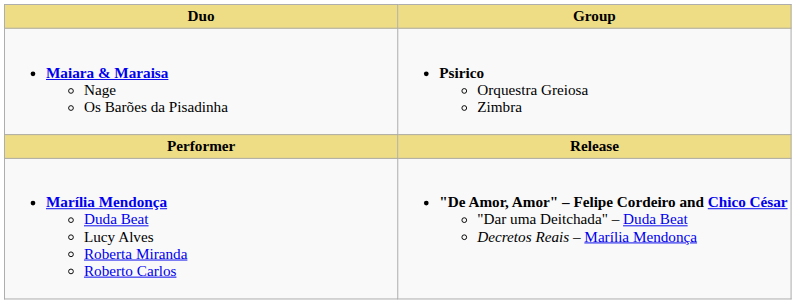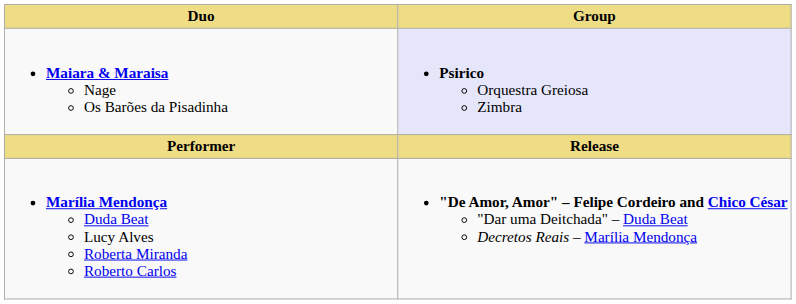(594, 90) no background -> (594, 90) lavender background
